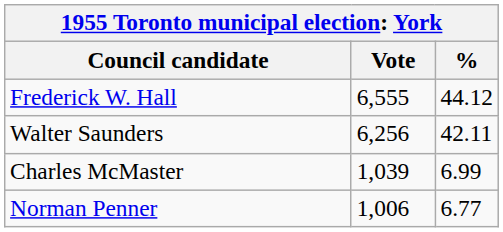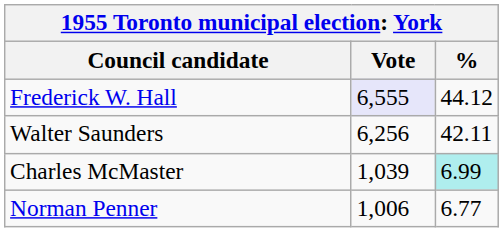(383, 97) no background -> (383, 97) lavender background
(461, 171) no background -> (461, 171) paleturquoise background
